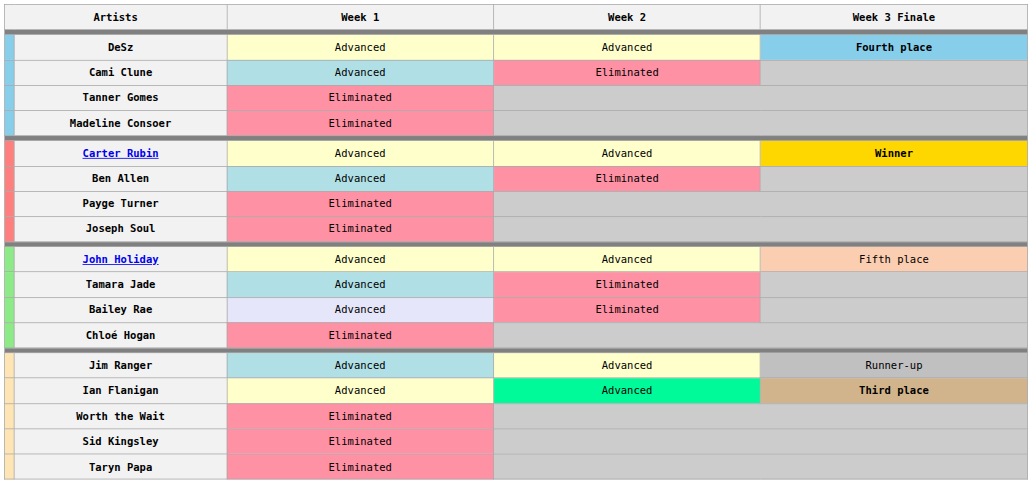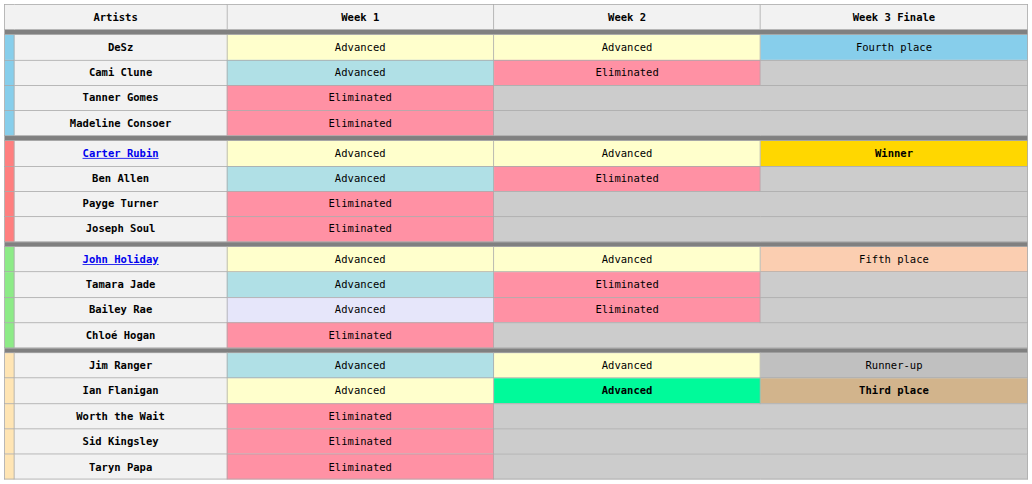(894, 47) bold -> (894, 47) normal
(627, 391) normal -> (627, 391) bold
